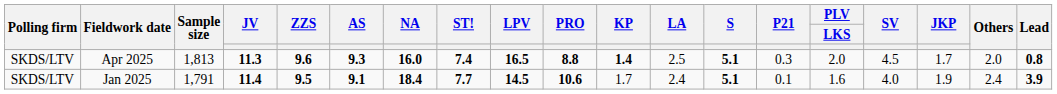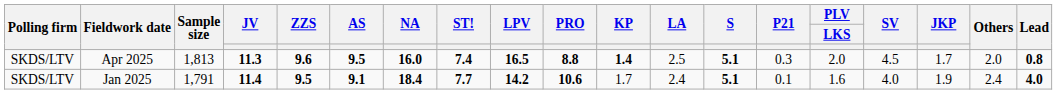(357, 60) 9.3 -> (357, 60) 9.5
(517, 79) 14.5 -> (517, 79) 14.2
(1034, 79) 3.9 -> (1034, 79) 4.0
